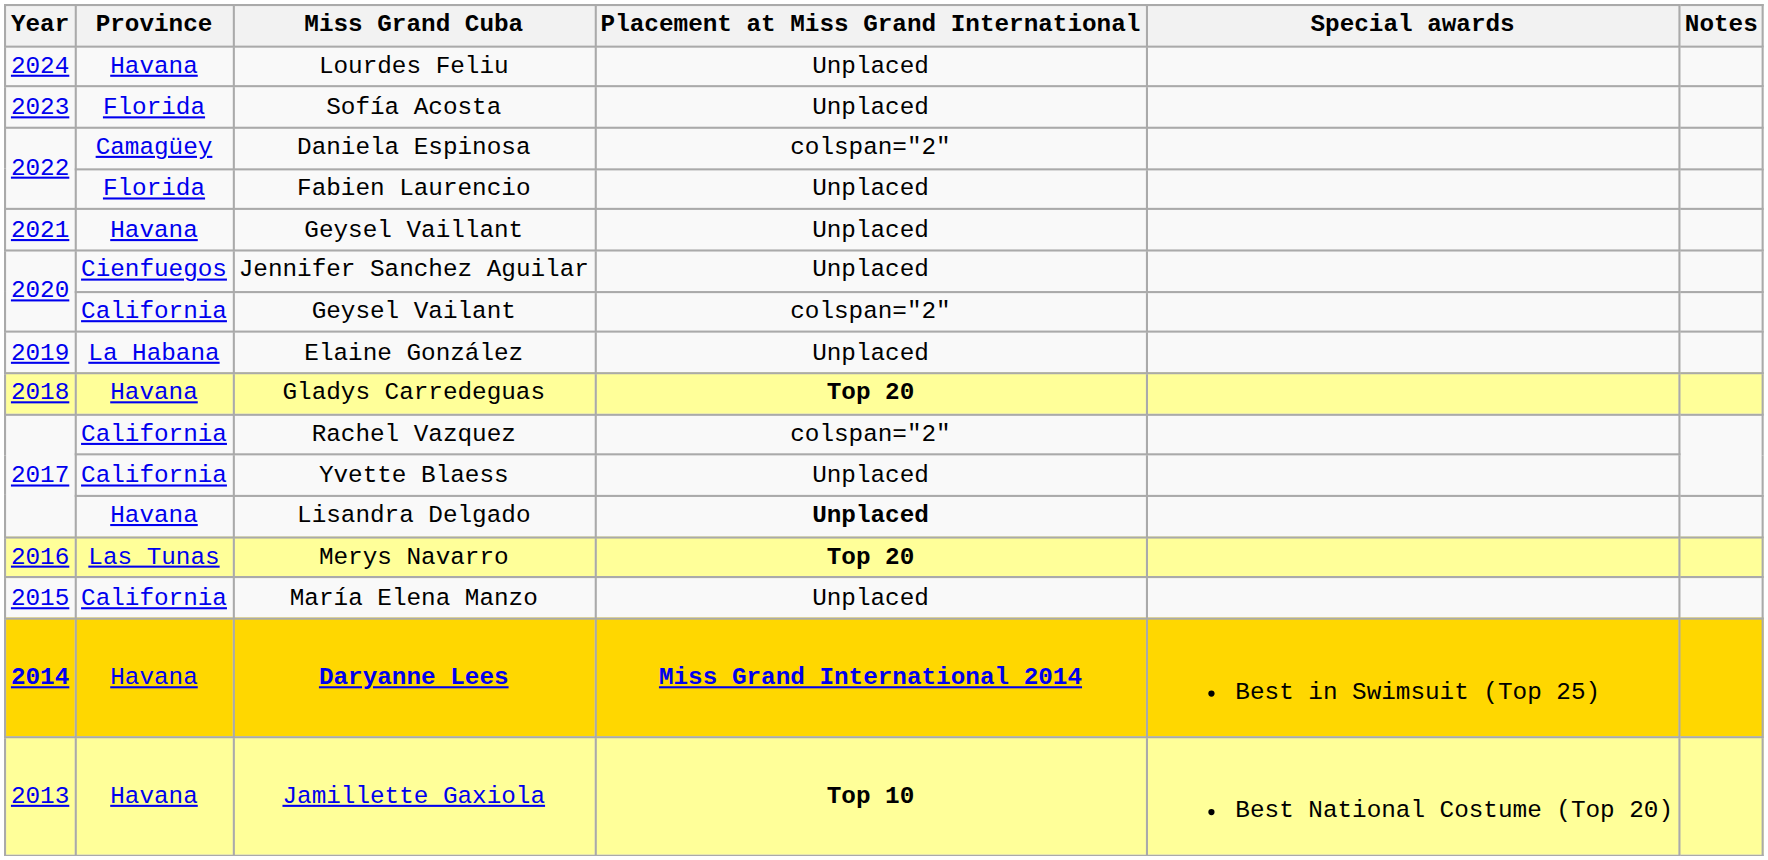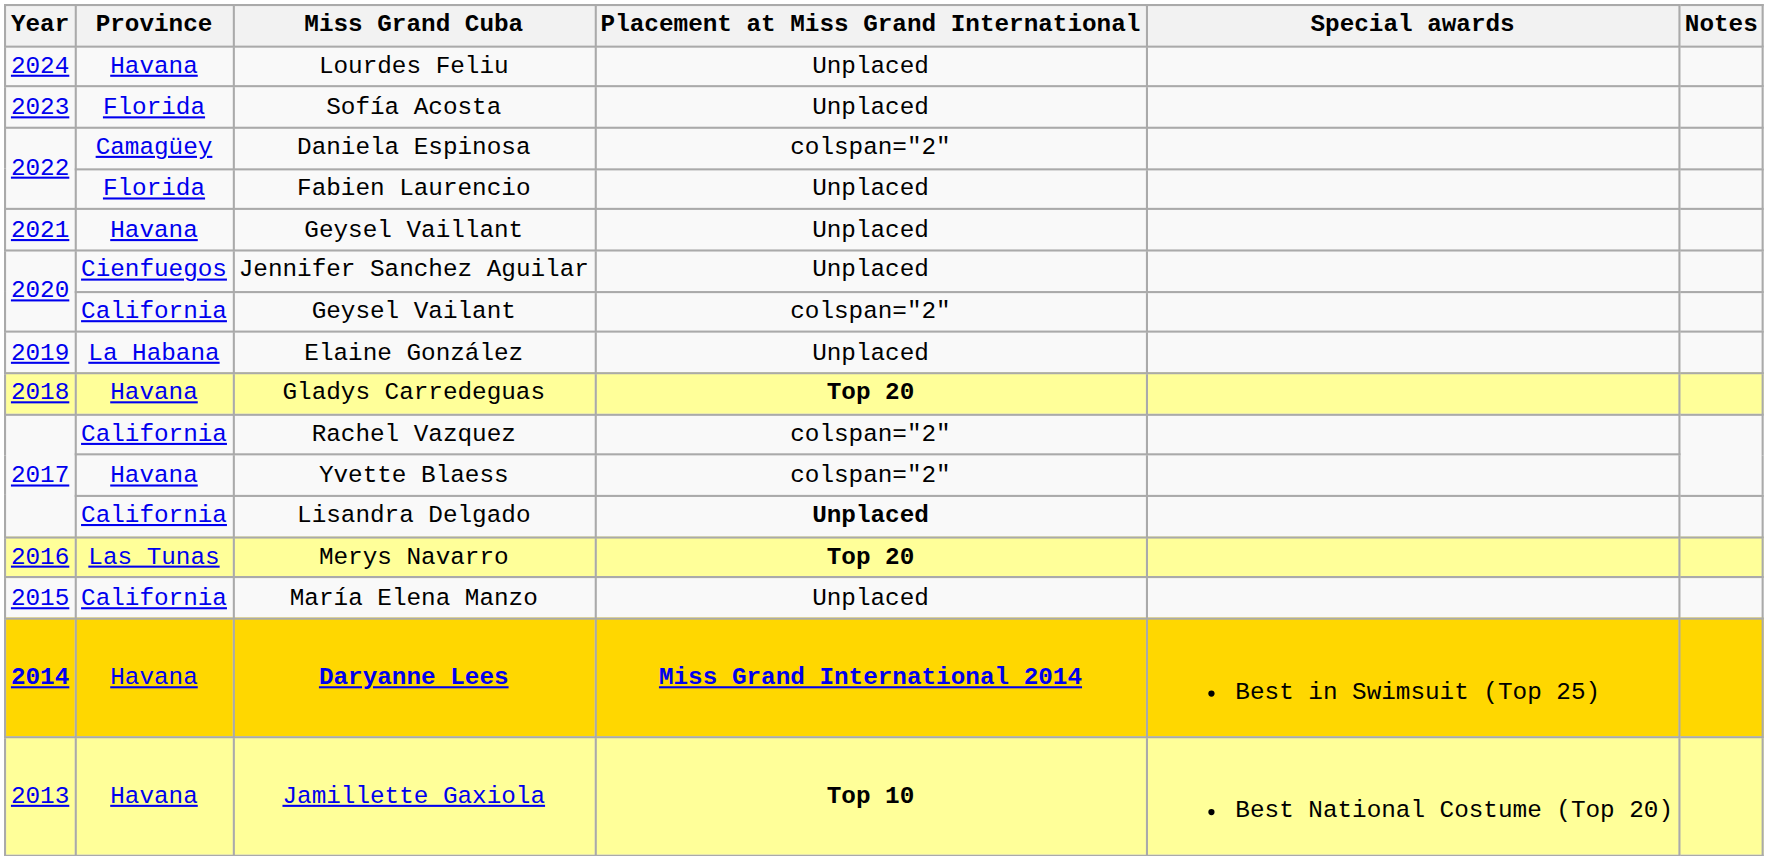(154, 475) California -> (154, 475) Havana
(870, 475) Unplaced -> (870, 475) colspan="2"
(154, 516) Havana -> (154, 516) California
